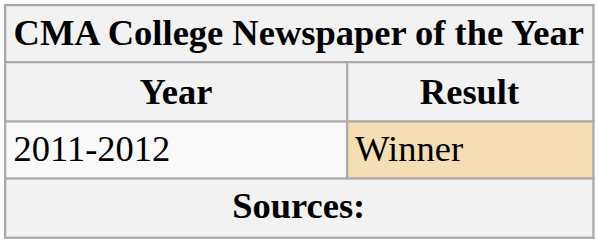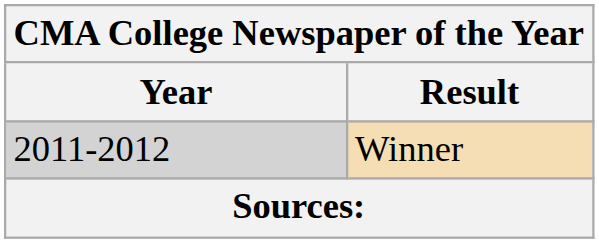(92, 149) no background -> (92, 149) lightgrey background
